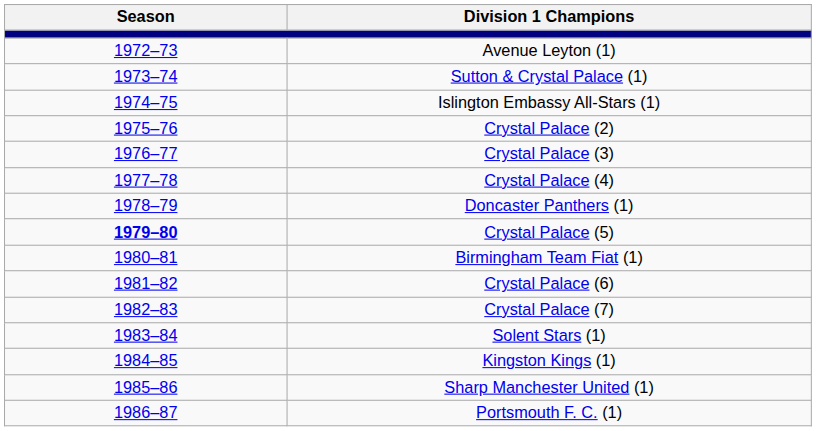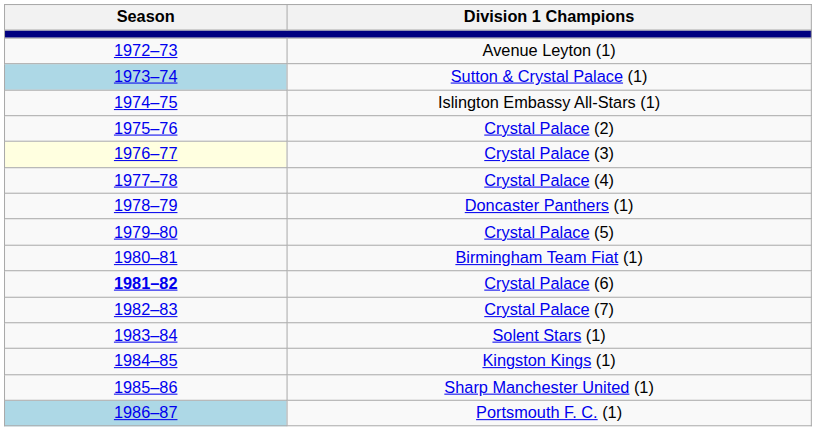(146, 76) no background -> (146, 76) lightblue background
(146, 154) no background -> (146, 154) lightyellow background
(146, 232) bold -> (146, 232) normal
(146, 283) normal -> (146, 283) bold
(146, 413) no background -> (146, 413) lightblue background
